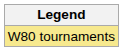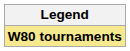(61, 36) normal -> (65, 36) bold
